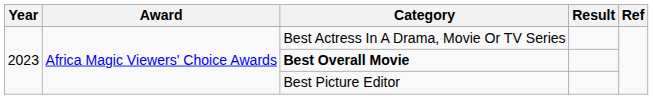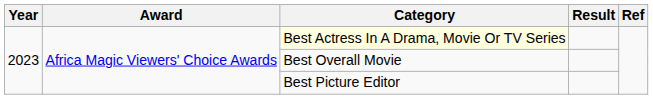(425, 37) no background -> (425, 37) lightyellow background
(346, 60) bold -> (343, 60) normal
